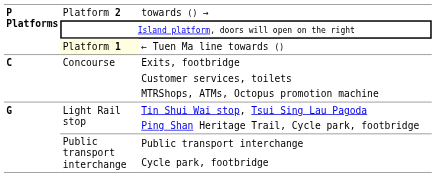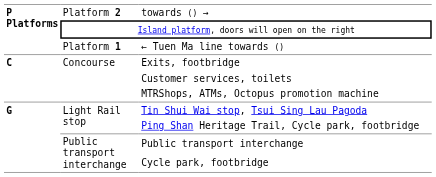(92, 47) lightyellow background -> (92, 47) no background
